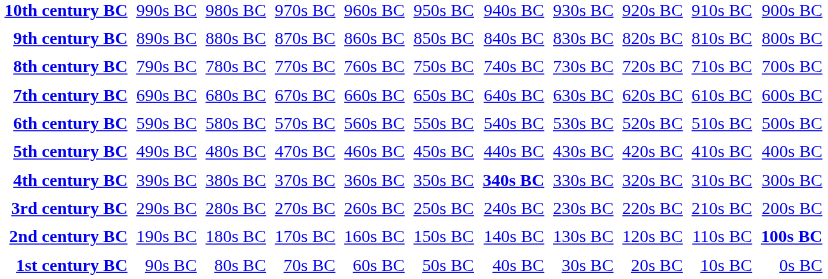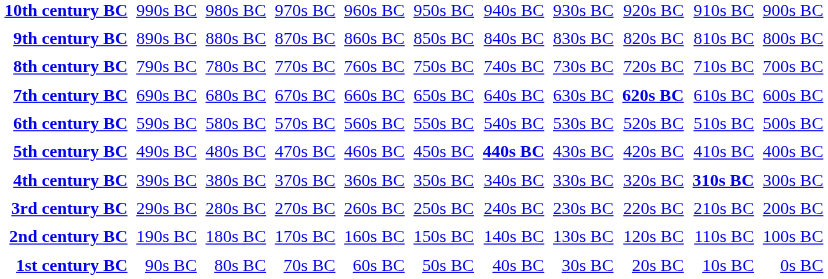(653, 95) normal -> (653, 95) bold
(514, 151) normal -> (513, 151) bold
(513, 180) bold -> (514, 180) normal
(722, 180) normal -> (723, 180) bold
(792, 236) bold -> (793, 236) normal
